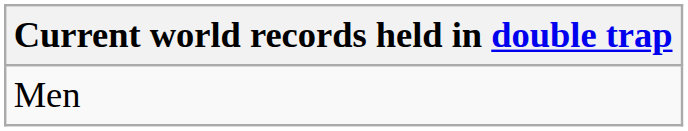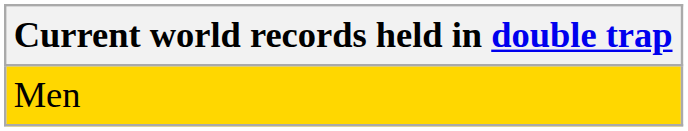(47, 94) no background -> (47, 94) gold background
